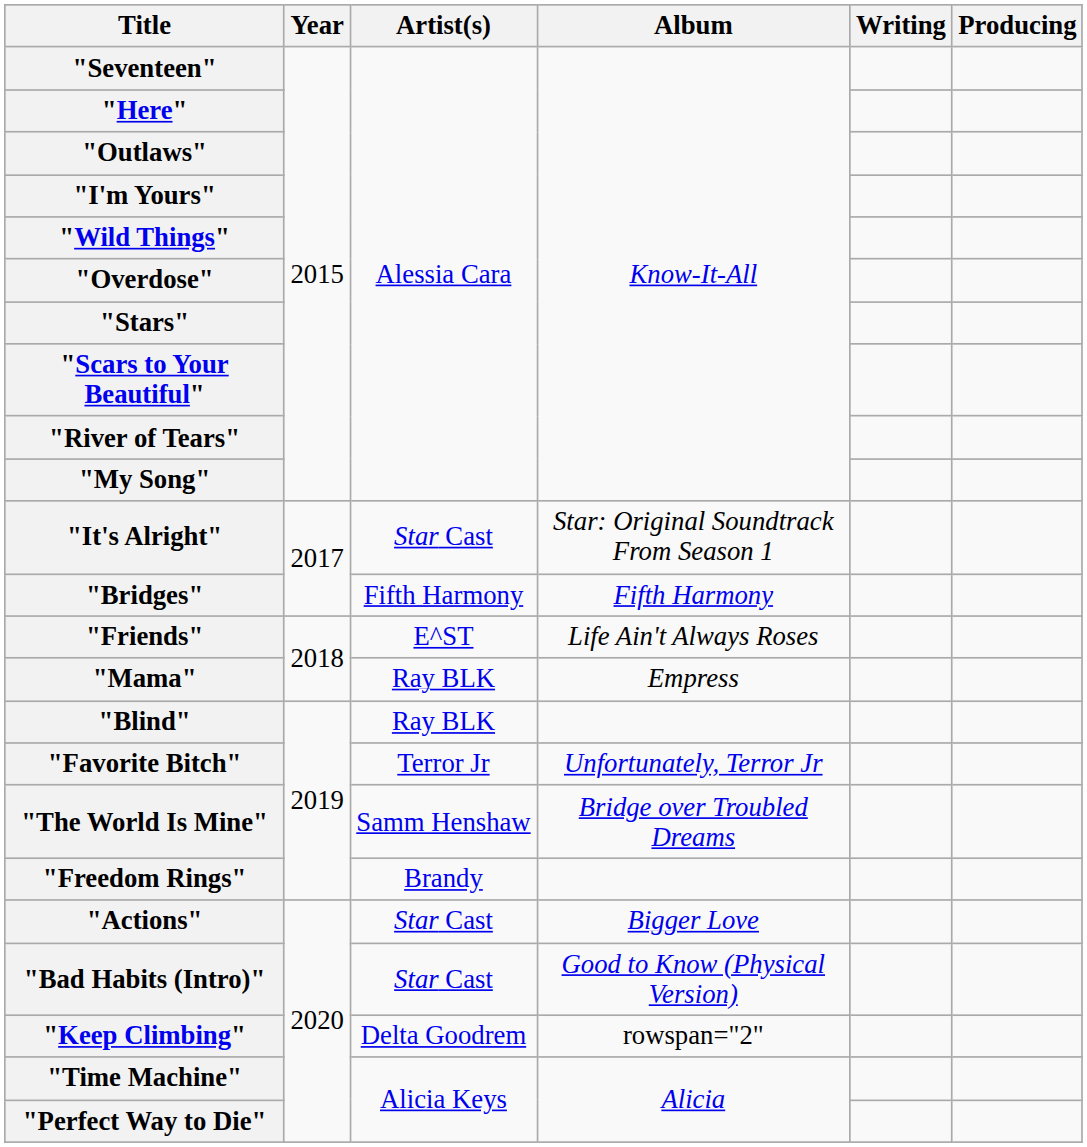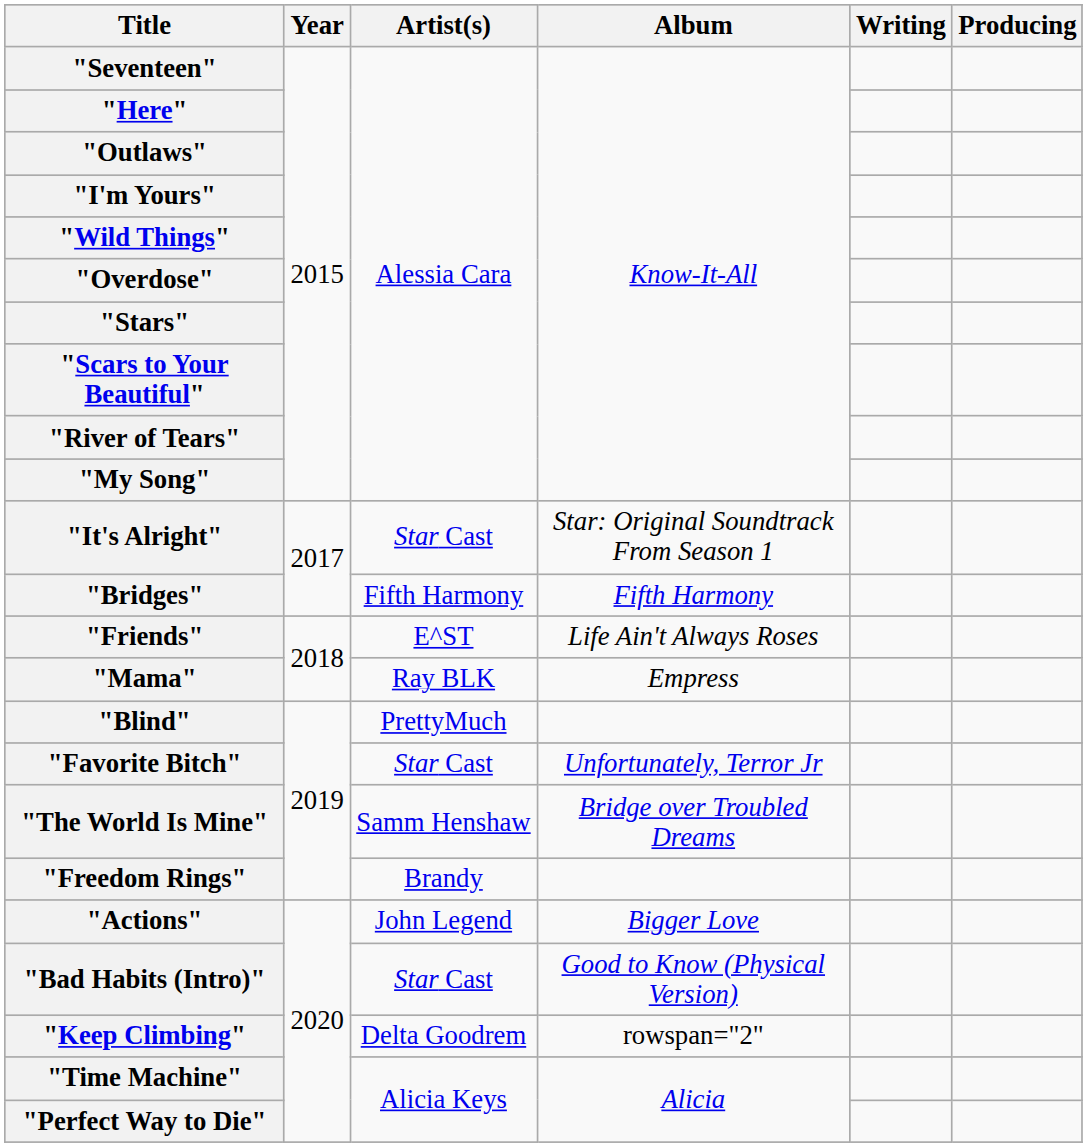(443, 721) Ray BLK -> (443, 721) PrettyMuch
(443, 763) Terror Jr -> (443, 763) Star Cast
(443, 921) Star Cast -> (443, 921) John Legend
